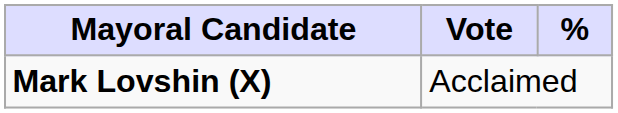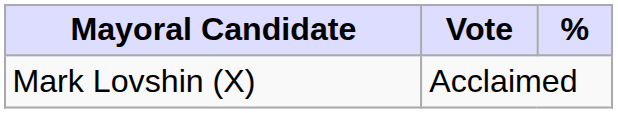(142, 81) bold -> (134, 81) normal
